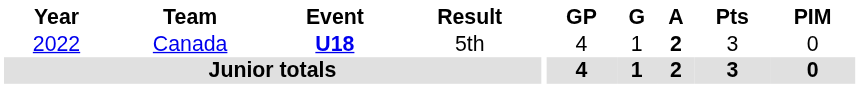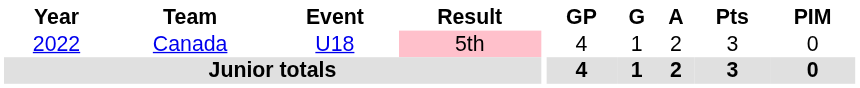(335, 43) bold -> (335, 43) normal
(470, 43) no background -> (470, 43) pink background
(676, 43) bold -> (676, 43) normal
